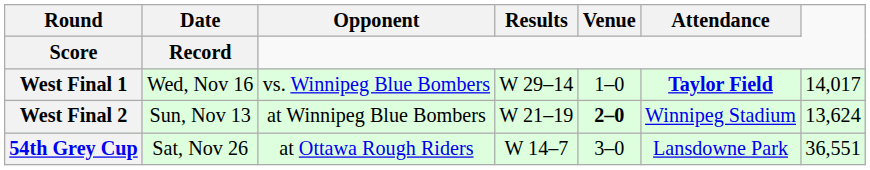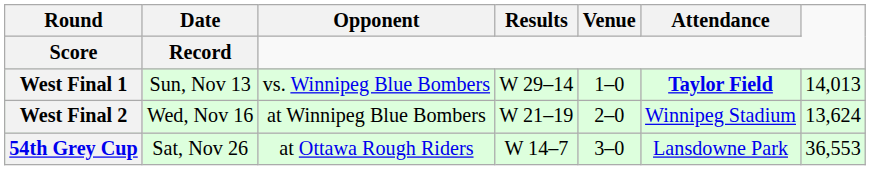(200, 84) Wed, Nov 16 -> (200, 84) Sun, Nov 13
(833, 84) 14,017 -> (833, 84) 14,013
(200, 116) Sun, Nov 13 -> (200, 116) Wed, Nov 16
(609, 116) bold -> (609, 116) normal
(833, 148) 36,551 -> (833, 148) 36,553
